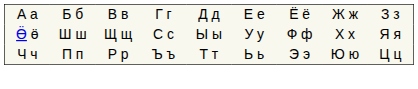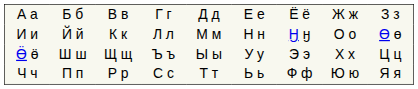+ row: (27, 34)
(163, 34) С с -> (163, 54) Ъ ъ
(300, 34) Ф ф -> (300, 54) Э э
(390, 34) Я я -> (390, 54) Ц ц
(163, 54) Ъ ъ -> (163, 74) С с
(300, 54) Э э -> (300, 74) Ф ф
(390, 54) Ц ц -> (390, 74) Я я
